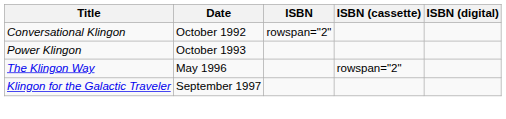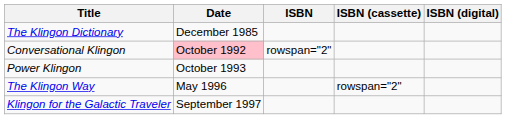+ row: (65, 31)
(211, 31) no background -> (211, 50) pink background
